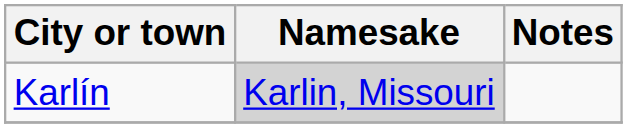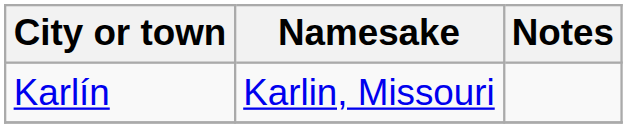(369, 92) lightgrey background -> (369, 92) no background
